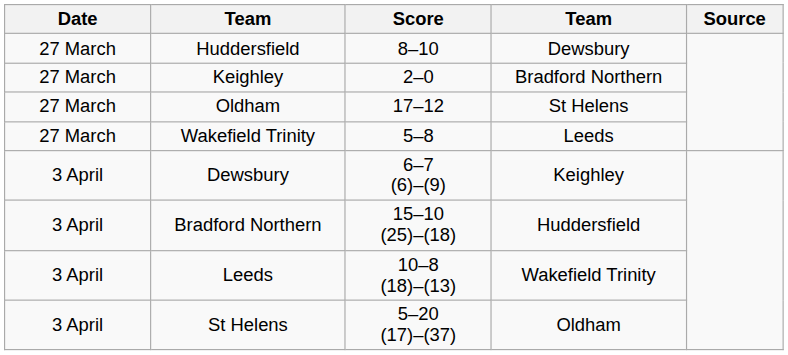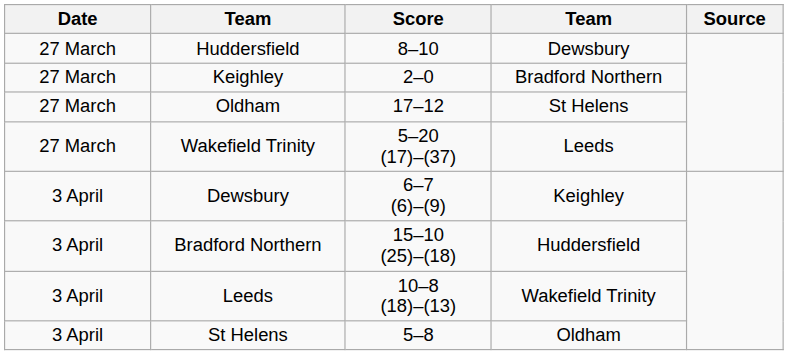(418, 135) 5–8 -> (418, 146) 5–20 (17)–(37)
(418, 324) 5–20 (17)–(37) -> (418, 335) 5–8
